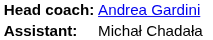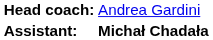(150, 31) normal -> (153, 31) bold
